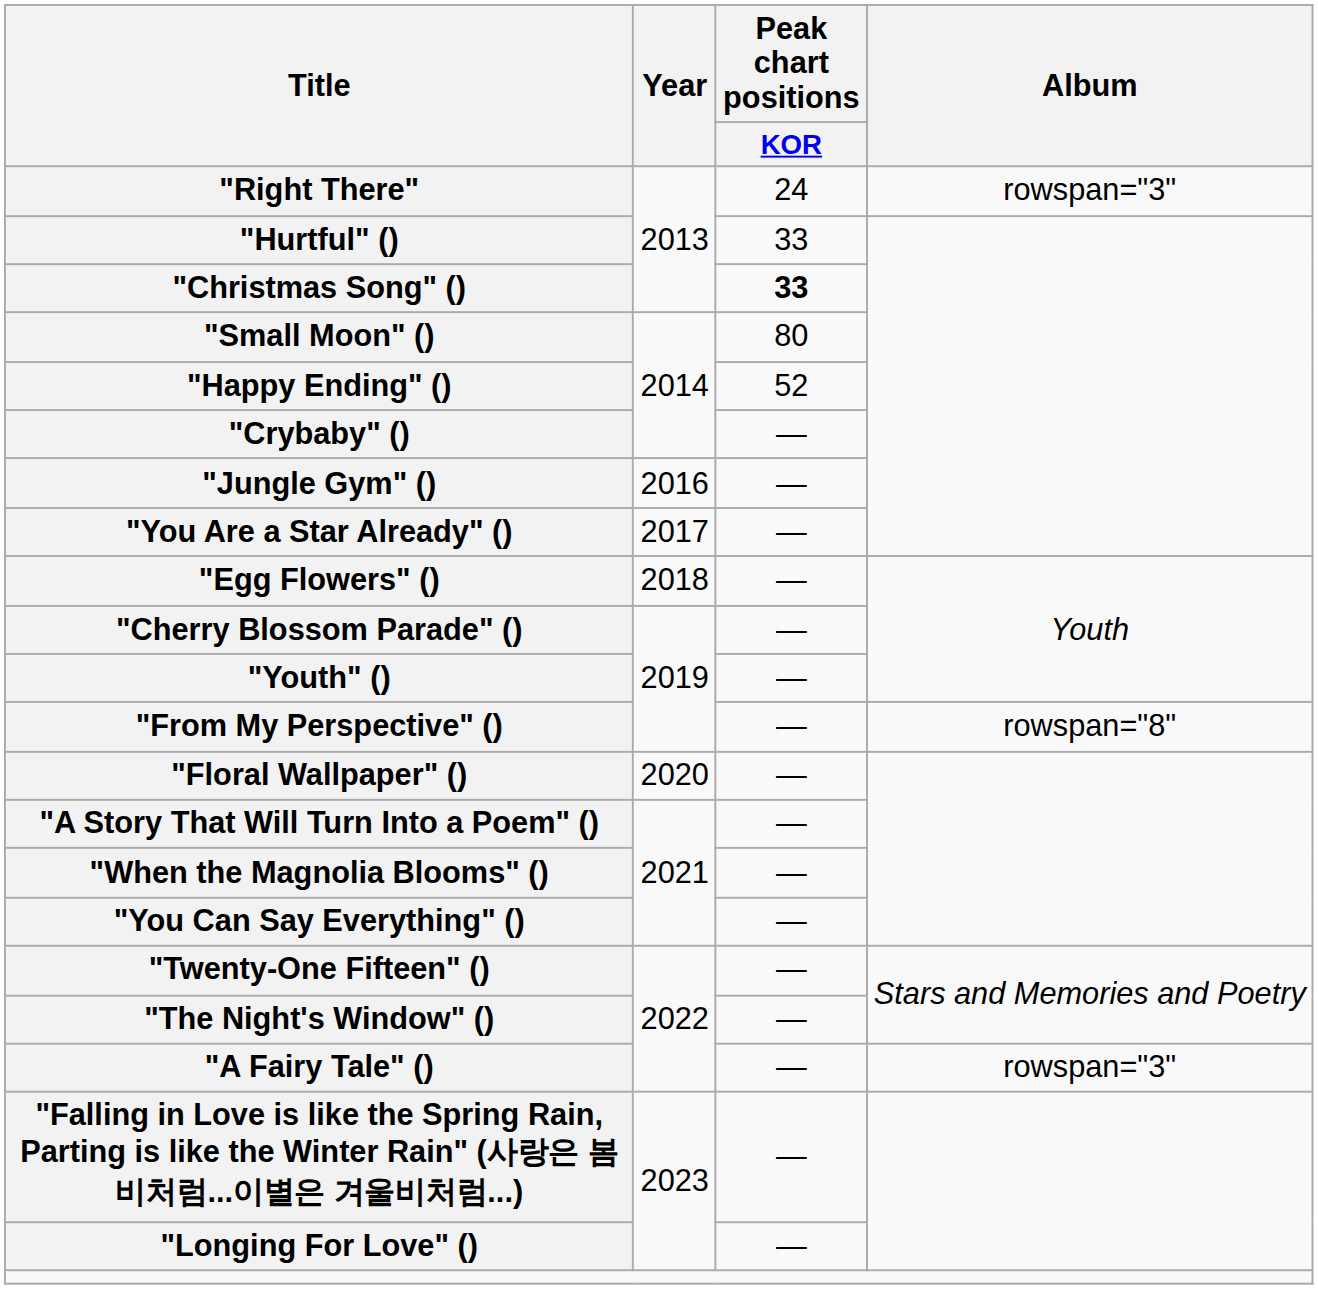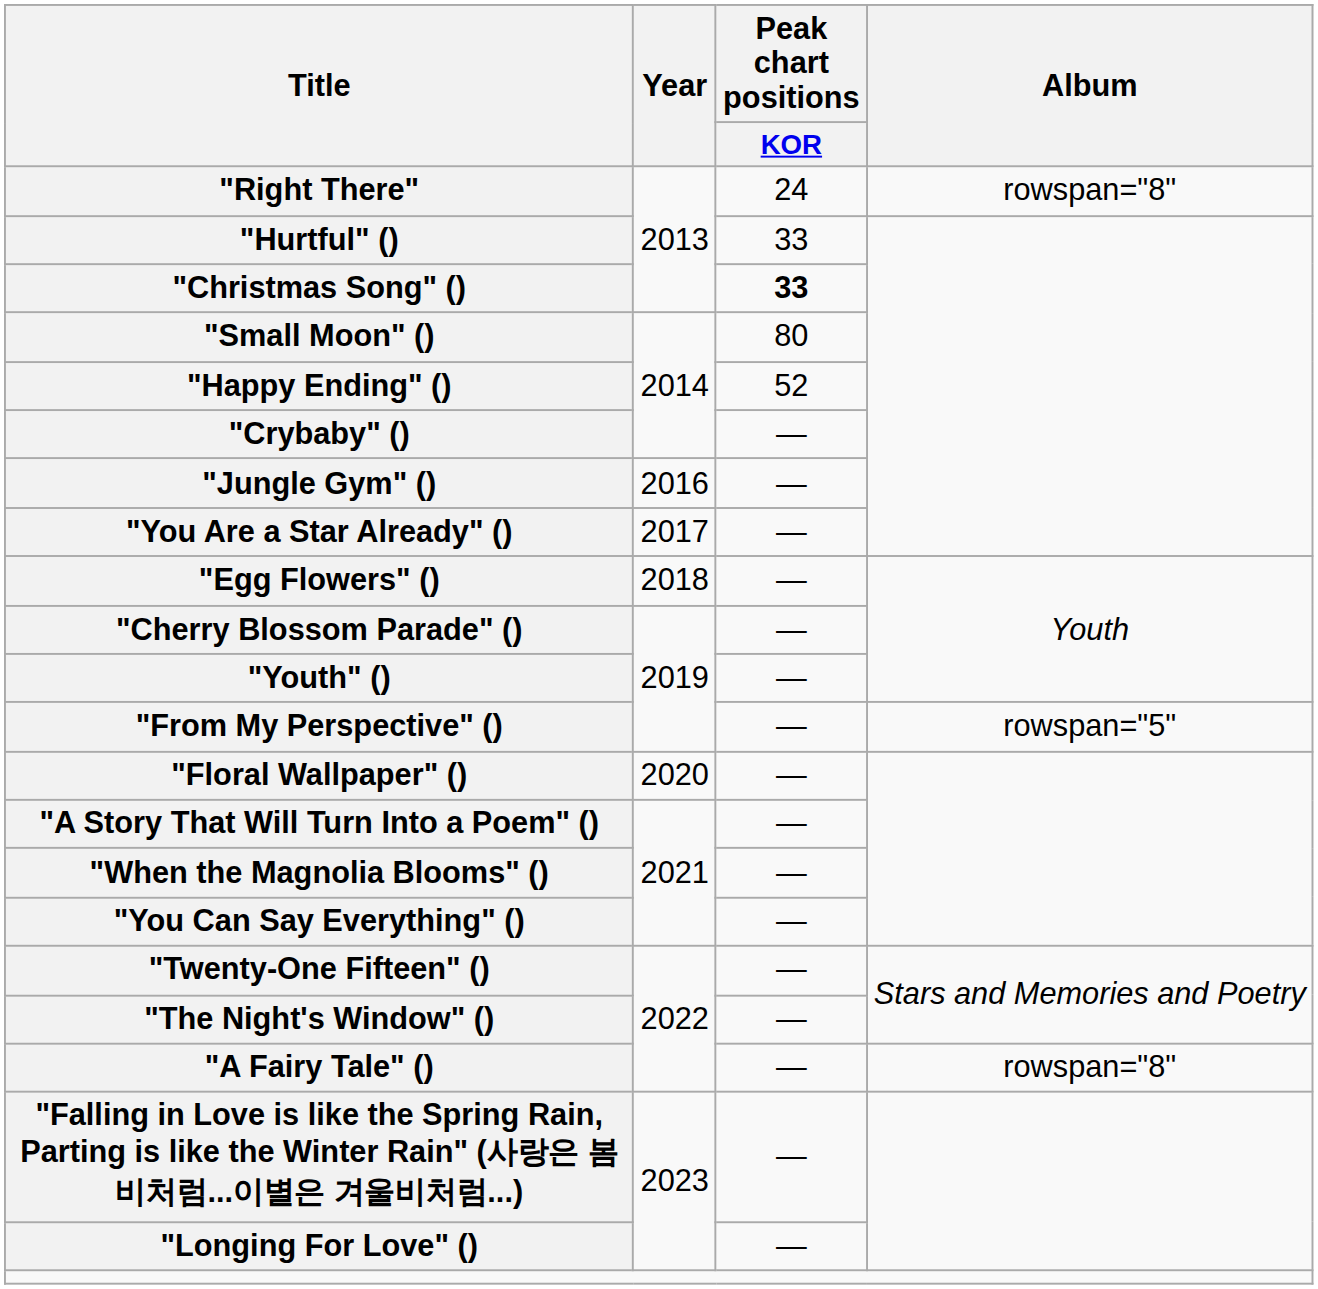(1090, 190) rowspan="3" -> (1090, 190) rowspan="8"
(1090, 726) rowspan="8" -> (1090, 726) rowspan="5"
(1090, 1067) rowspan="3" -> (1090, 1067) rowspan="8"
